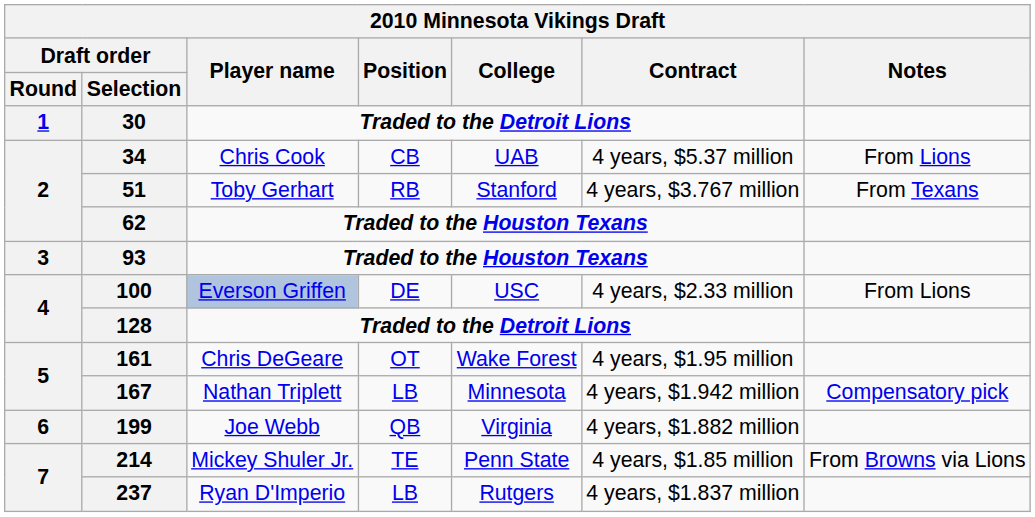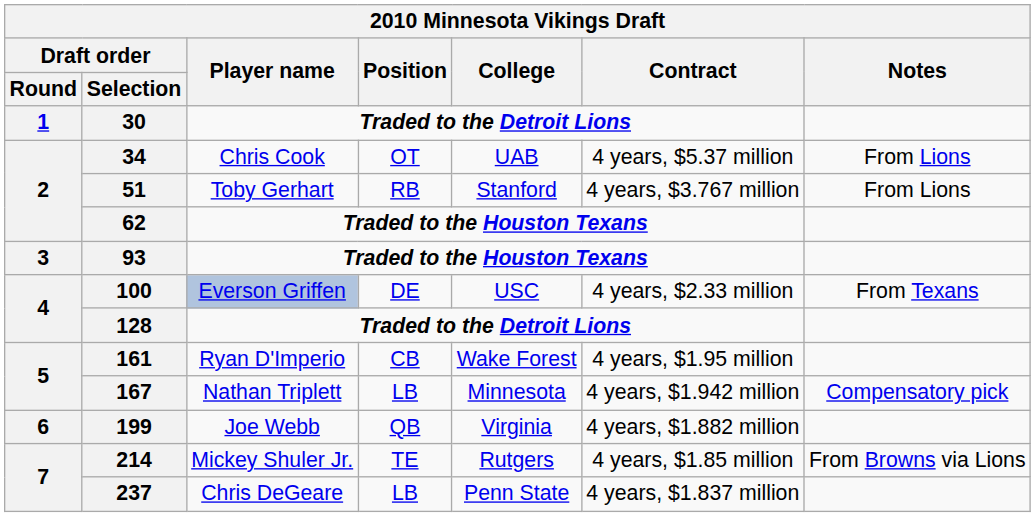(405, 156) CB -> (405, 156) OT
(917, 190) From Texans -> (917, 190) From Lions
(917, 291) From Lions -> (917, 291) From Texans
(272, 358) Chris DeGeare -> (272, 358) Ryan D'Imperio
(405, 358) OT -> (405, 358) CB
(517, 460) Penn State -> (517, 460) Rutgers
(272, 493) Ryan D'Imperio -> (272, 493) Chris DeGeare
(517, 493) Rutgers -> (517, 493) Penn State
